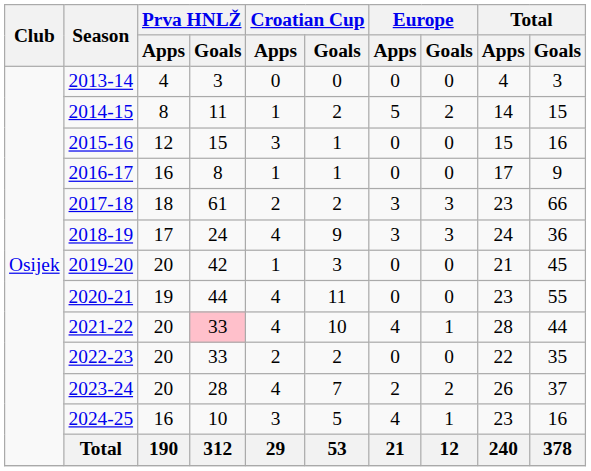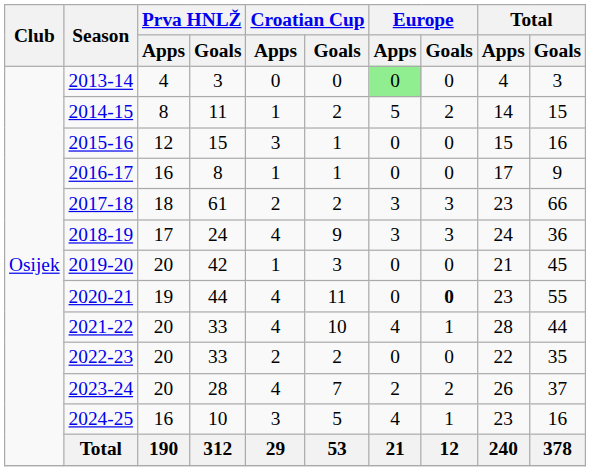(395, 81) no background -> (395, 81) lightgreen background
(449, 296) normal -> (449, 296) bold
(218, 326) pink background -> (218, 326) no background
